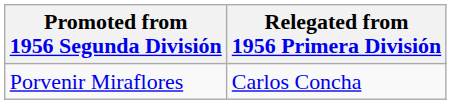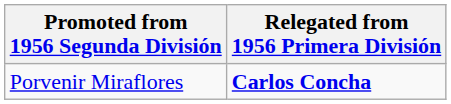(297, 81) normal -> (302, 81) bold
